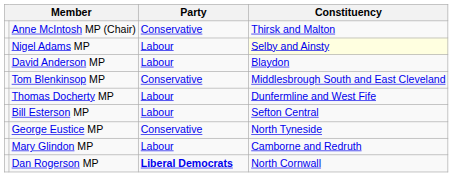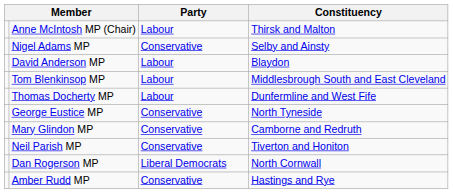(172, 29) Conservative -> (157, 29) Labour
(157, 46) Labour -> (172, 46) Conservative
(290, 46) lightyellow background -> (290, 46) no background
(172, 79) Conservative -> (157, 79) Labour
- row: (50, 113)
(157, 146) Labour -> (172, 130) Conservative
+ row: (47, 146)
(187, 163) bold -> (184, 163) normal
+ row: (51, 180)
